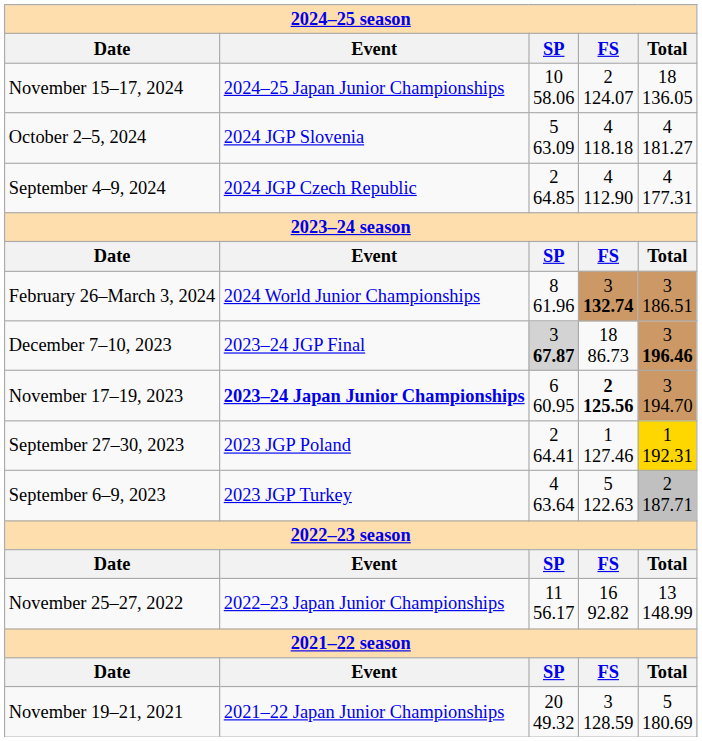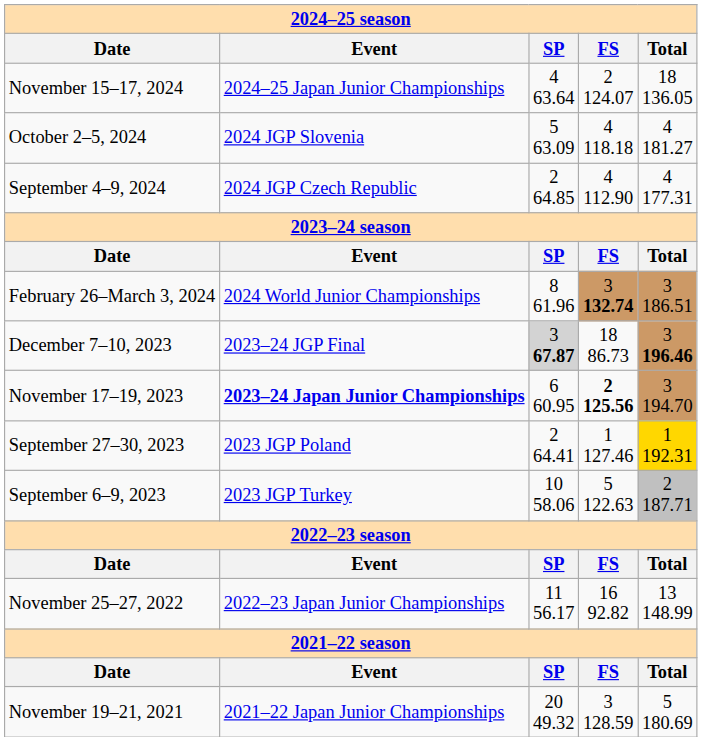(554, 87) 10 58.06 -> (554, 87) 4 63.64
(554, 495) 4 63.64 -> (554, 495) 10 58.06
